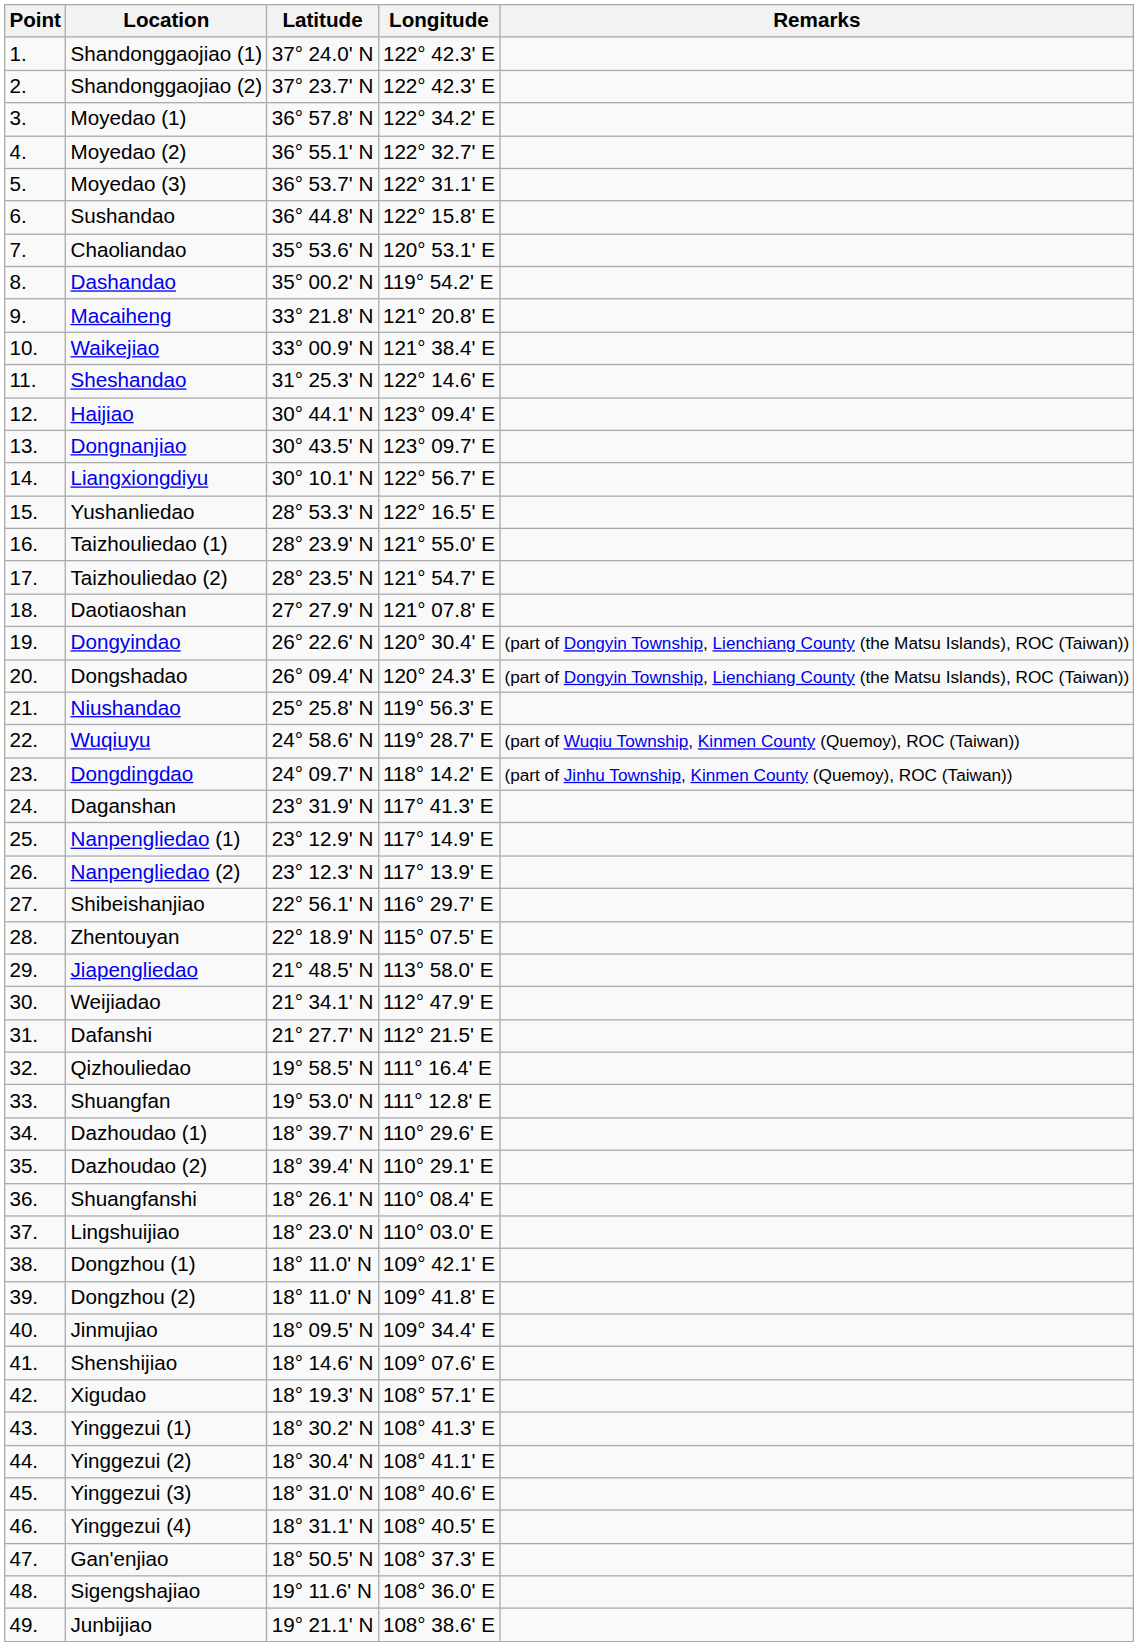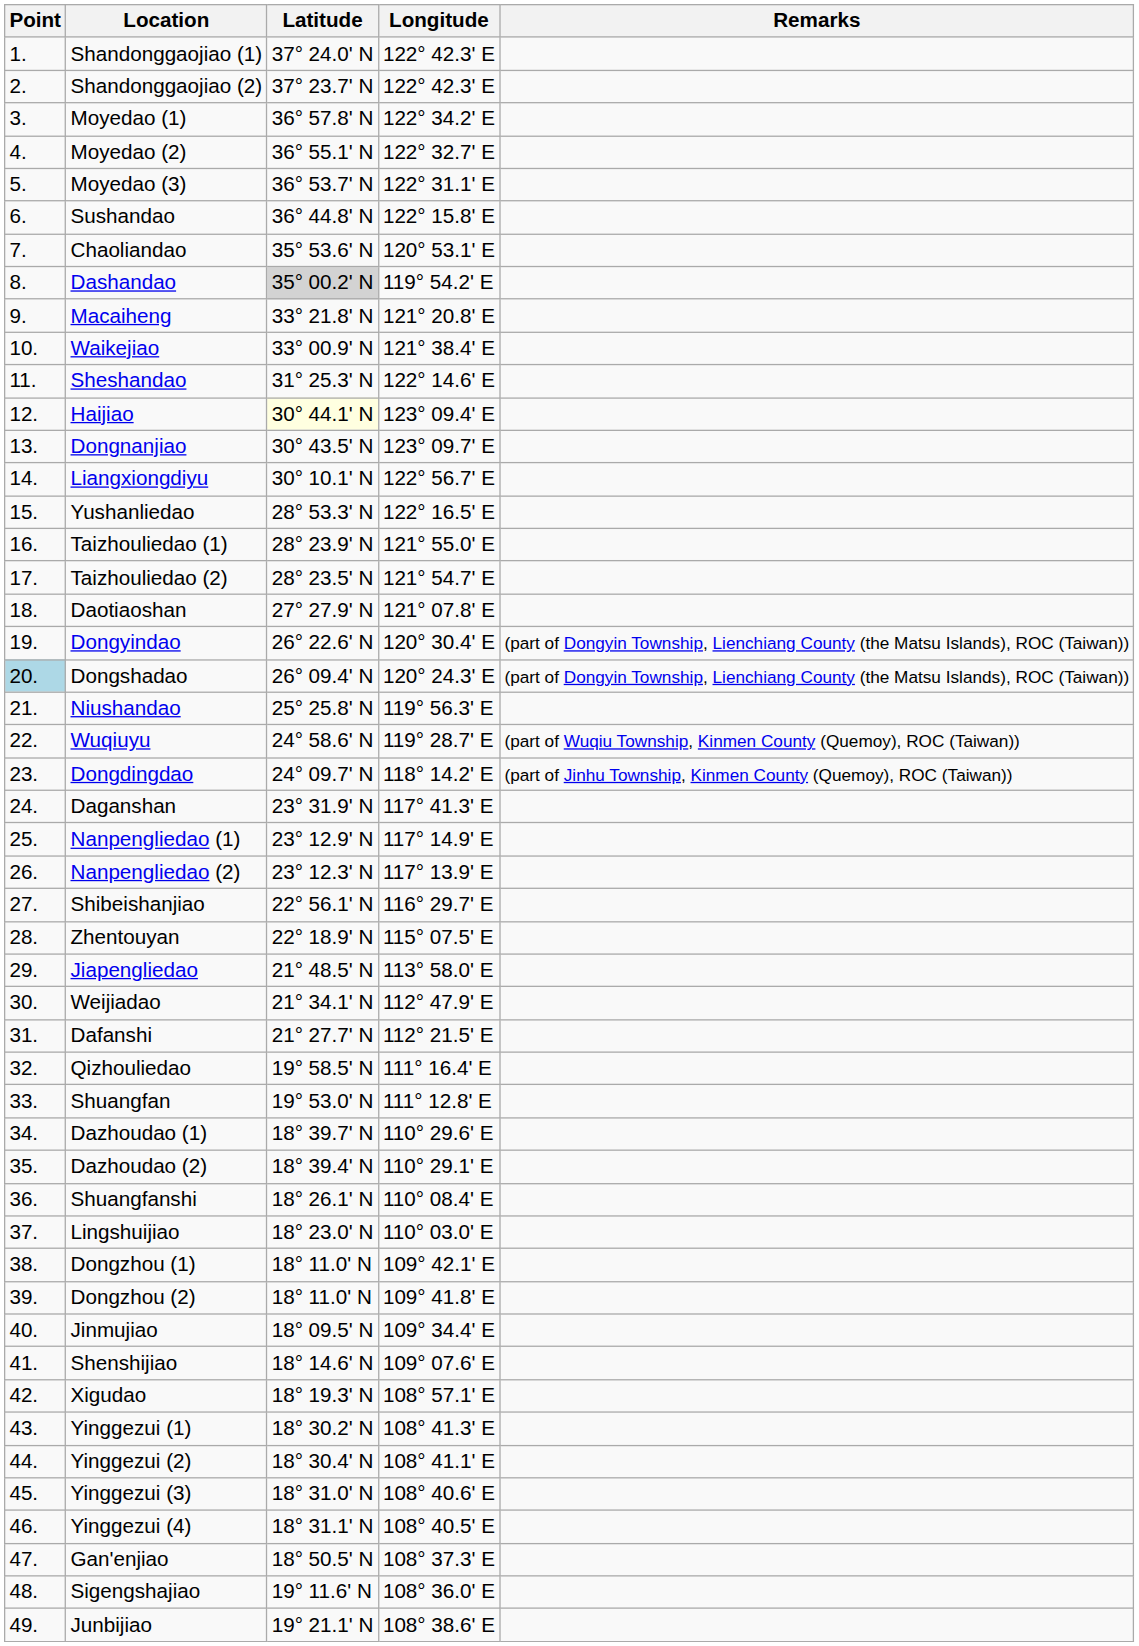(323, 282) no background -> (323, 282) lightgrey background
(323, 413) no background -> (323, 413) lightyellow background
(24, 675) no background -> (24, 675) lightblue background
